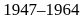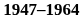(41, 10) normal -> (41, 10) bold
